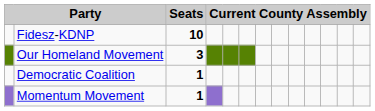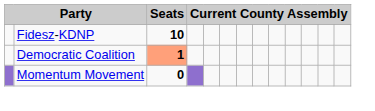- row: (90, 55)
(200, 75) no background -> (181, 55) lightsalmon background
(200, 95) 1 -> (181, 75) 0
